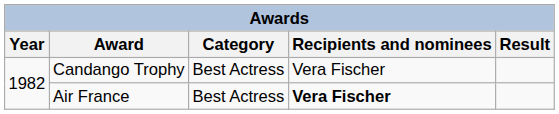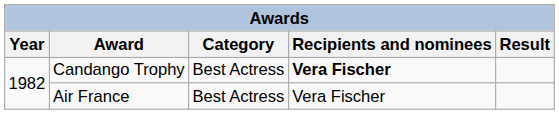(339, 70) normal -> (341, 70) bold
(341, 97) bold -> (339, 97) normal
